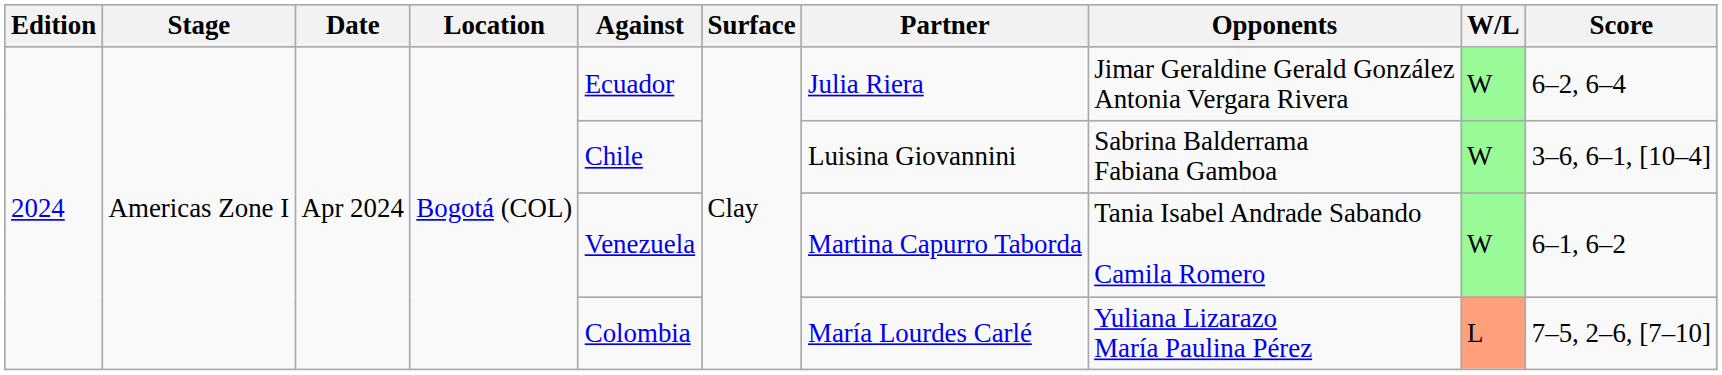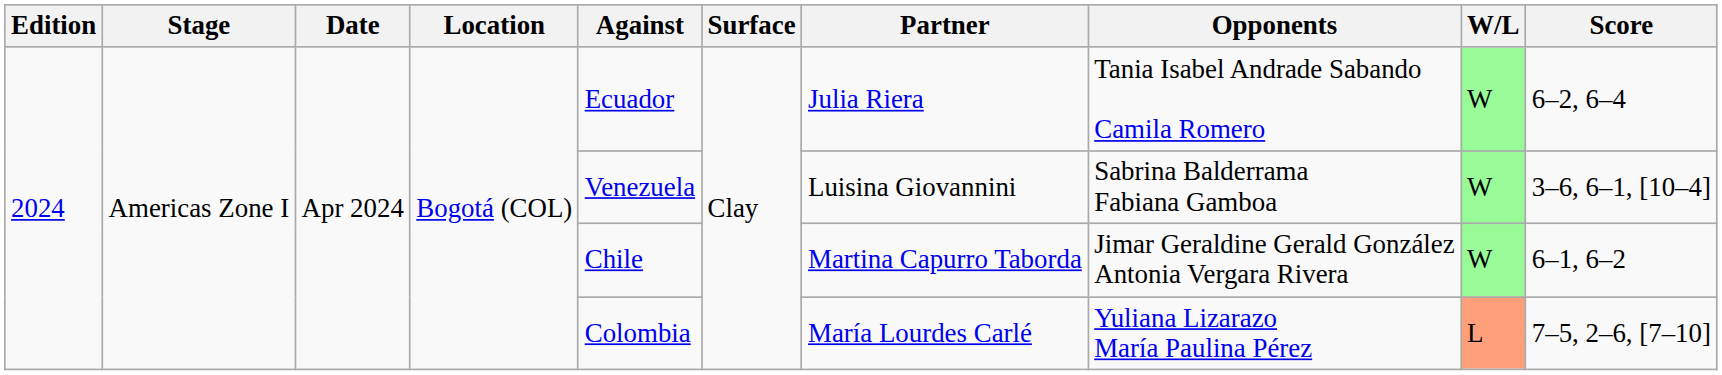(1274, 83) Jimar Geraldine Gerald González Antonia Vergara Rivera -> (1258, 98) Tania Isabel Andrade Sabando Camila Romero
(614, 156) Chile -> (640, 186) Venezuela
(640, 244) Venezuela -> (614, 259) Chile
(1258, 244) Tania Isabel Andrade Sabando Camila Romero -> (1274, 259) Jimar Geraldine Gerald González Antonia Vergara Rivera
